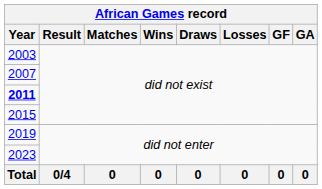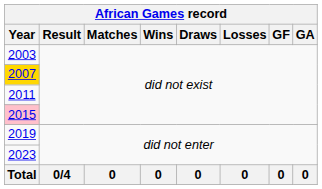(22, 74) no background -> (22, 74) gold background
(22, 94) bold -> (22, 94) normal
(22, 114) no background -> (22, 114) pink background
